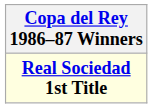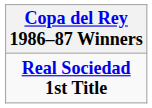(76, 78) lightyellow background -> (76, 78) no background
